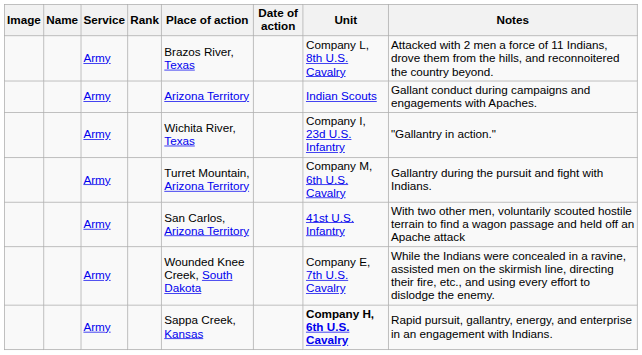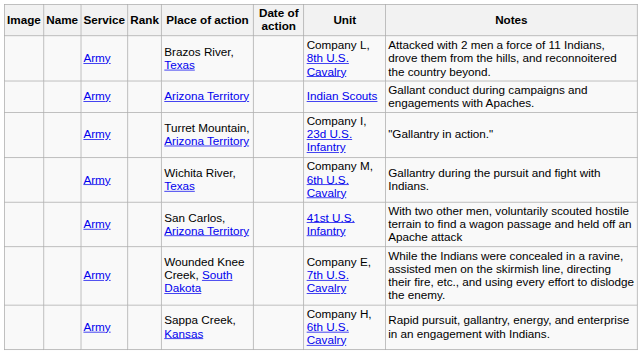(200, 135) Wichita River, Texas -> (207, 135) Turret Mountain, Arizona Territory
(207, 179) Turret Mountain, Arizona Territory -> (200, 179) Wichita River, Texas
(340, 327) bold -> (339, 327) normal
